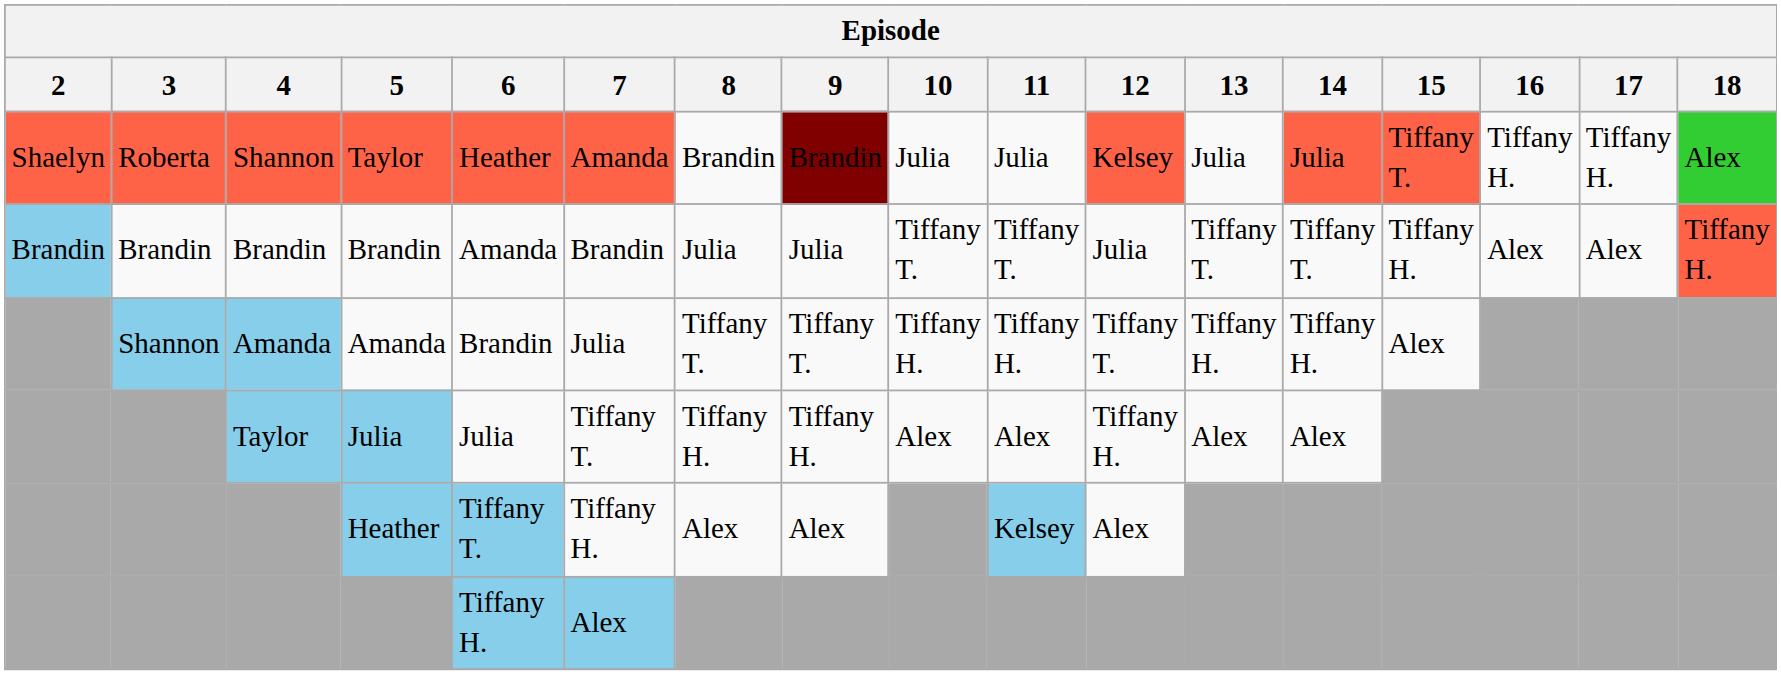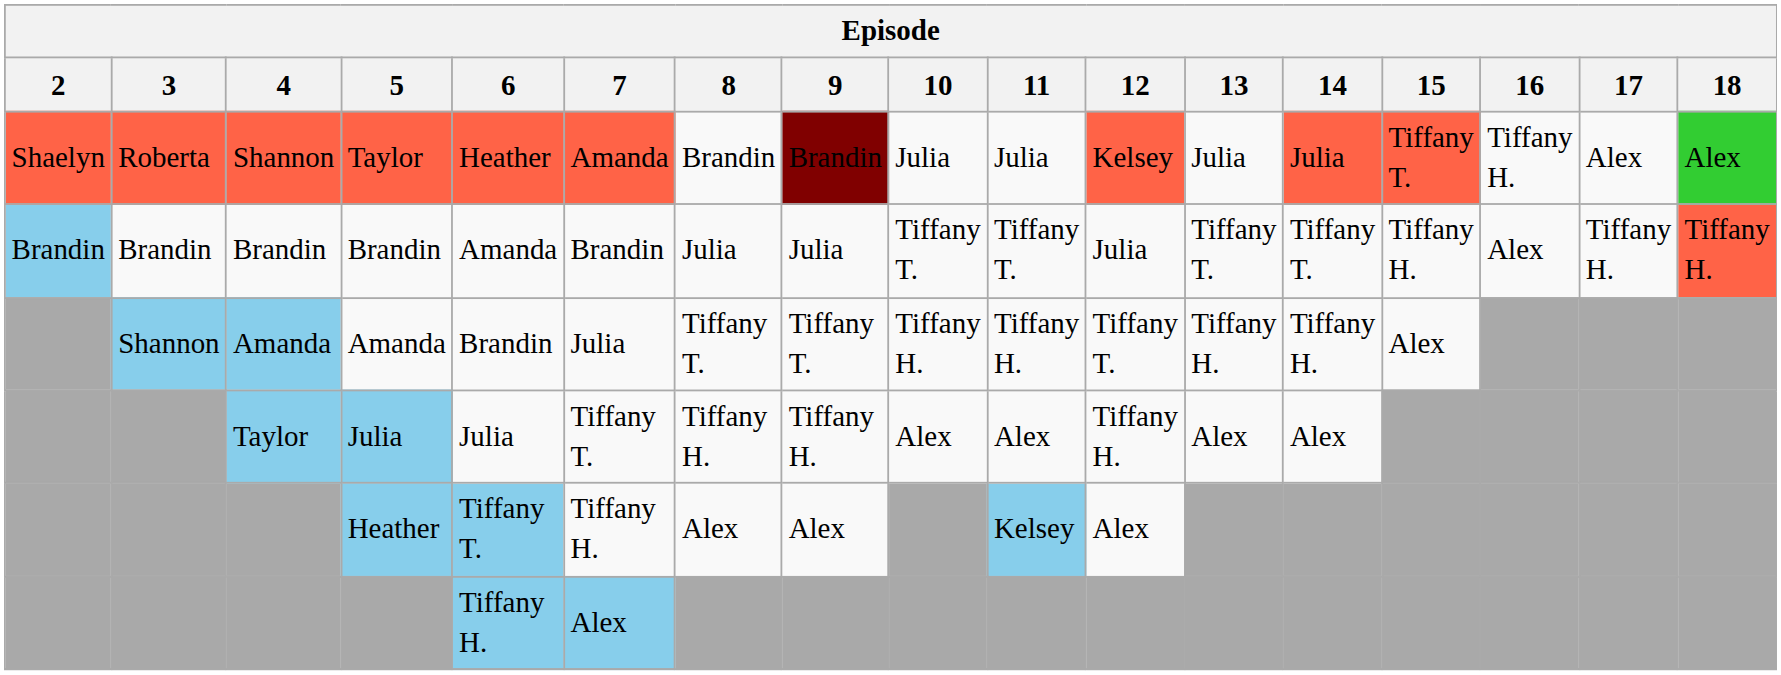(1628, 157) Tiffany H. -> (1614, 157) Alex
(1614, 250) Alex -> (1628, 250) Tiffany H.
